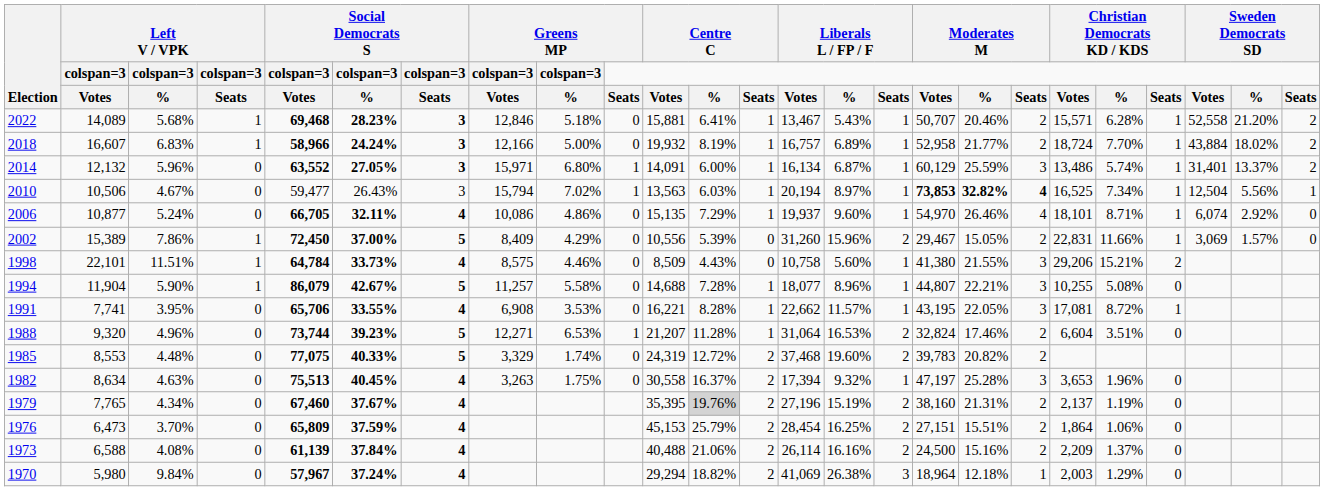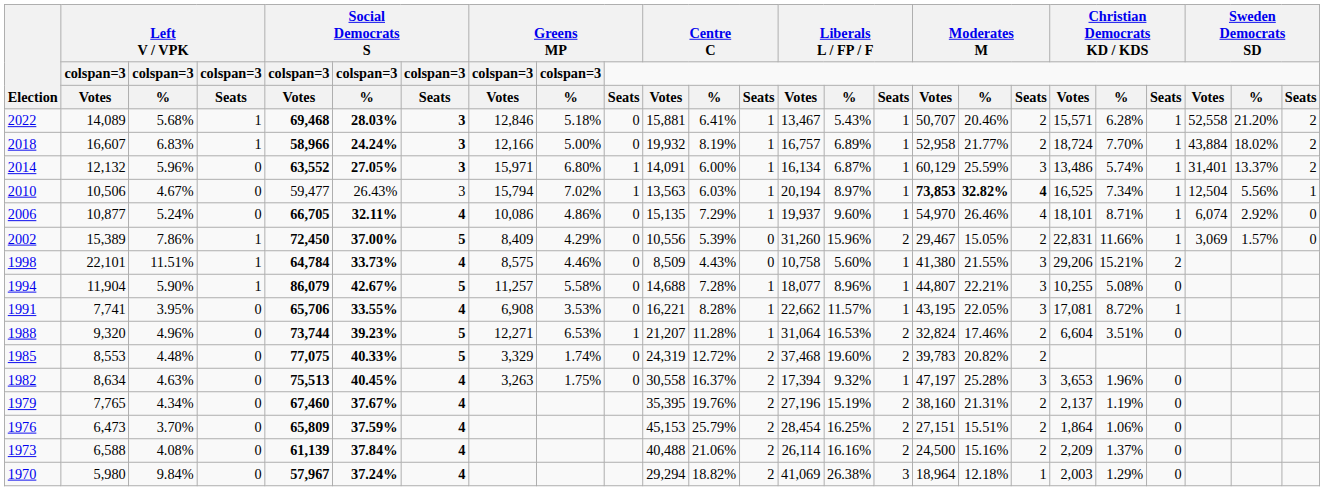(374, 120) 28.23% -> (374, 120) 28.03%
(714, 403) lightgrey background -> (714, 403) no background
